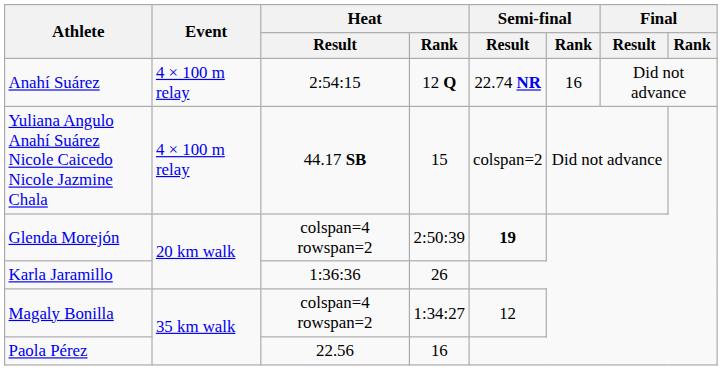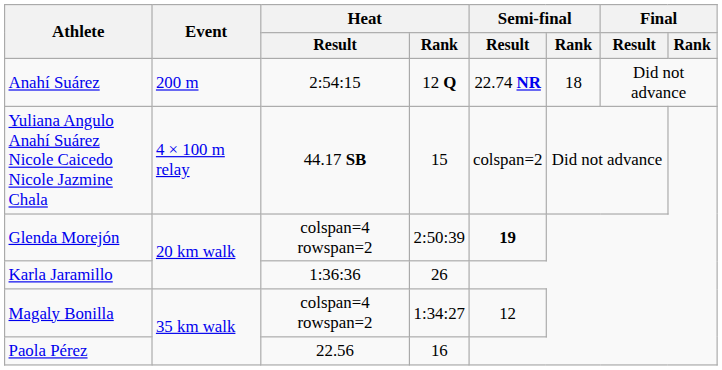(190, 82) 4 × 100 m relay -> (177, 82) 200 m
(573, 82) 16 -> (573, 82) 18
